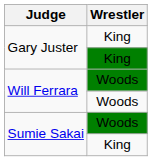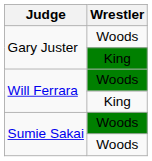(117, 36) King -> (117, 36) Woods
(117, 101) Woods -> (117, 101) King
(117, 144) King -> (117, 144) Woods
